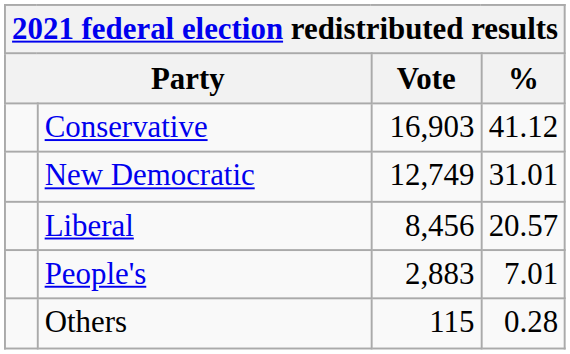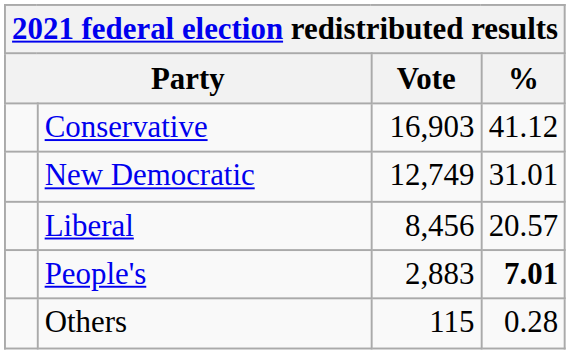(531, 273) normal -> (531, 273) bold
